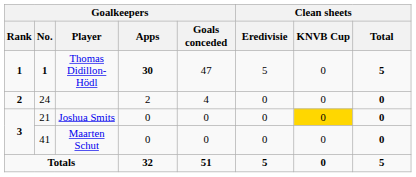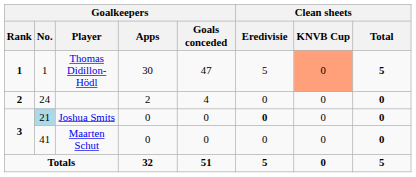(45, 71) bold -> (45, 71) normal
(148, 71) bold -> (148, 71) normal
(323, 71) no background -> (323, 71) lightsalmon background
(45, 117) no background -> (45, 117) lightblue background
(265, 117) normal -> (265, 117) bold
(323, 117) gold background -> (323, 117) no background
